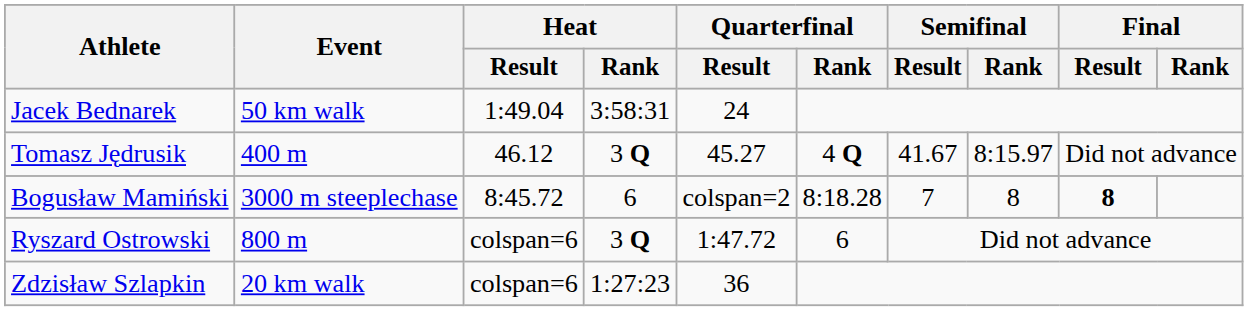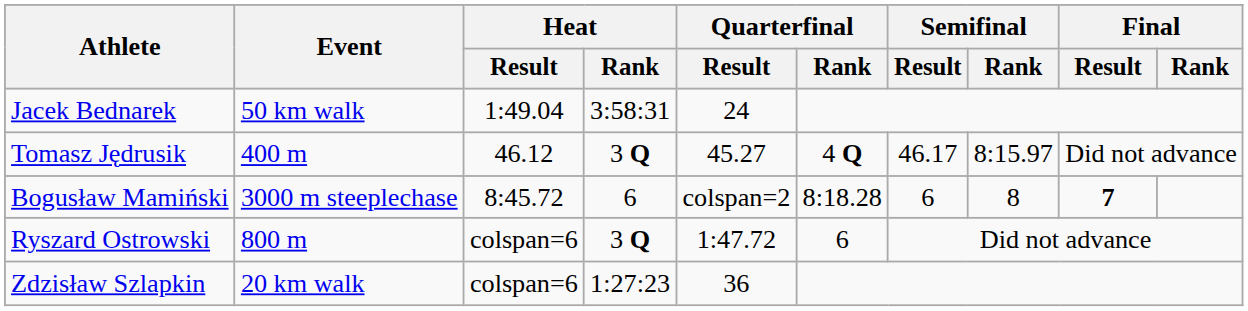(928, 153) 41.67 -> (928, 153) 46.17
(928, 197) 7 -> (928, 197) 6
(1108, 197) 8 -> (1108, 197) 7
